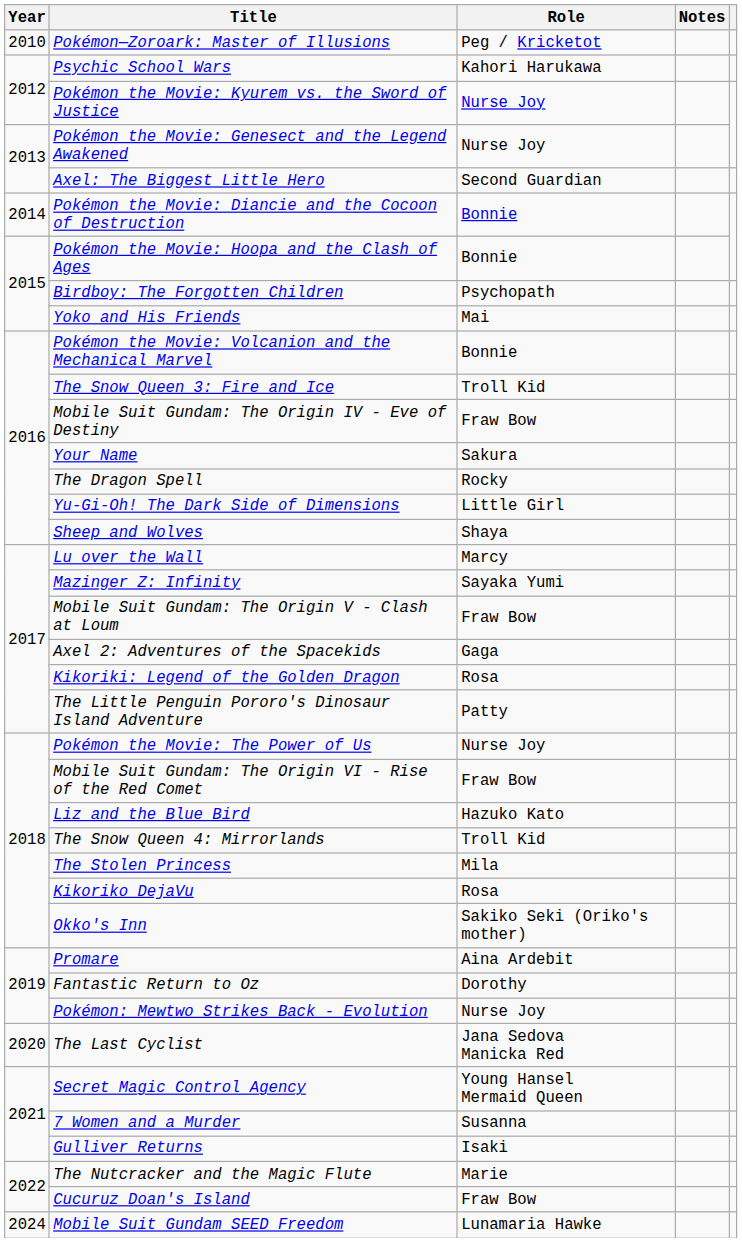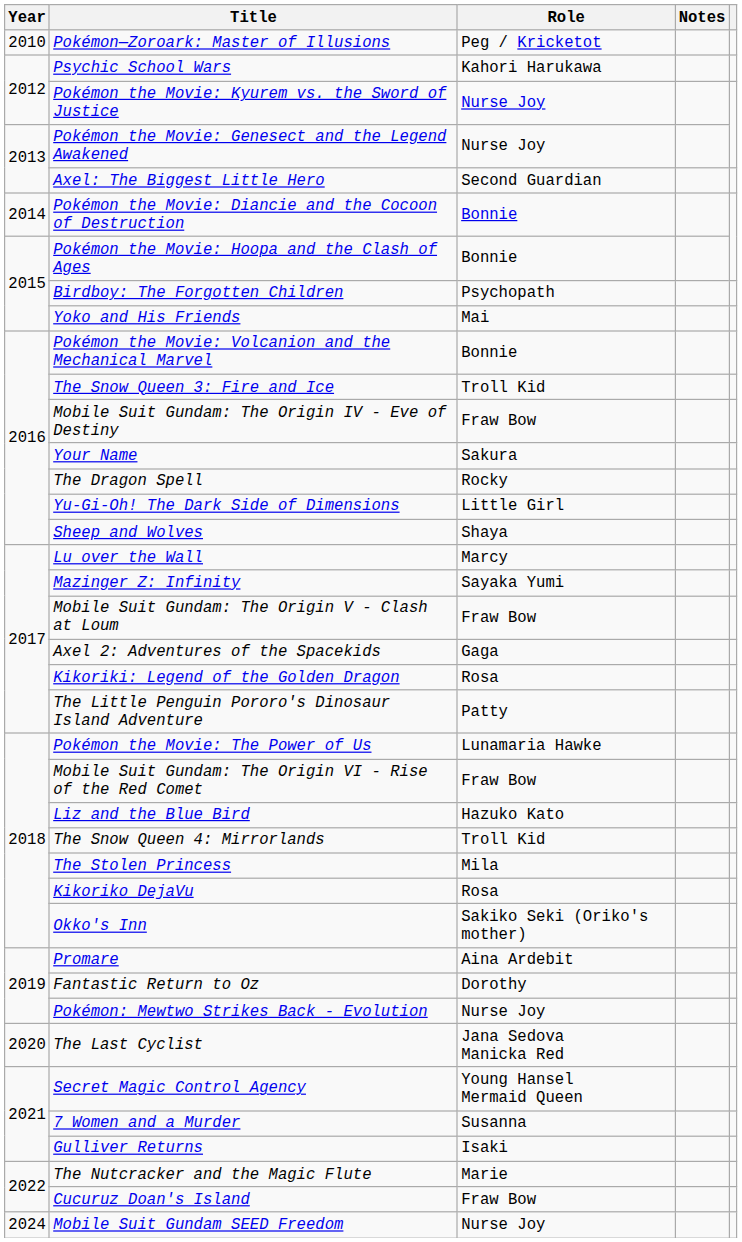(503, 746) Nurse Joy -> (531, 746) Lunamaria Hawke
(531, 1225) Lunamaria Hawke -> (503, 1225) Nurse Joy
